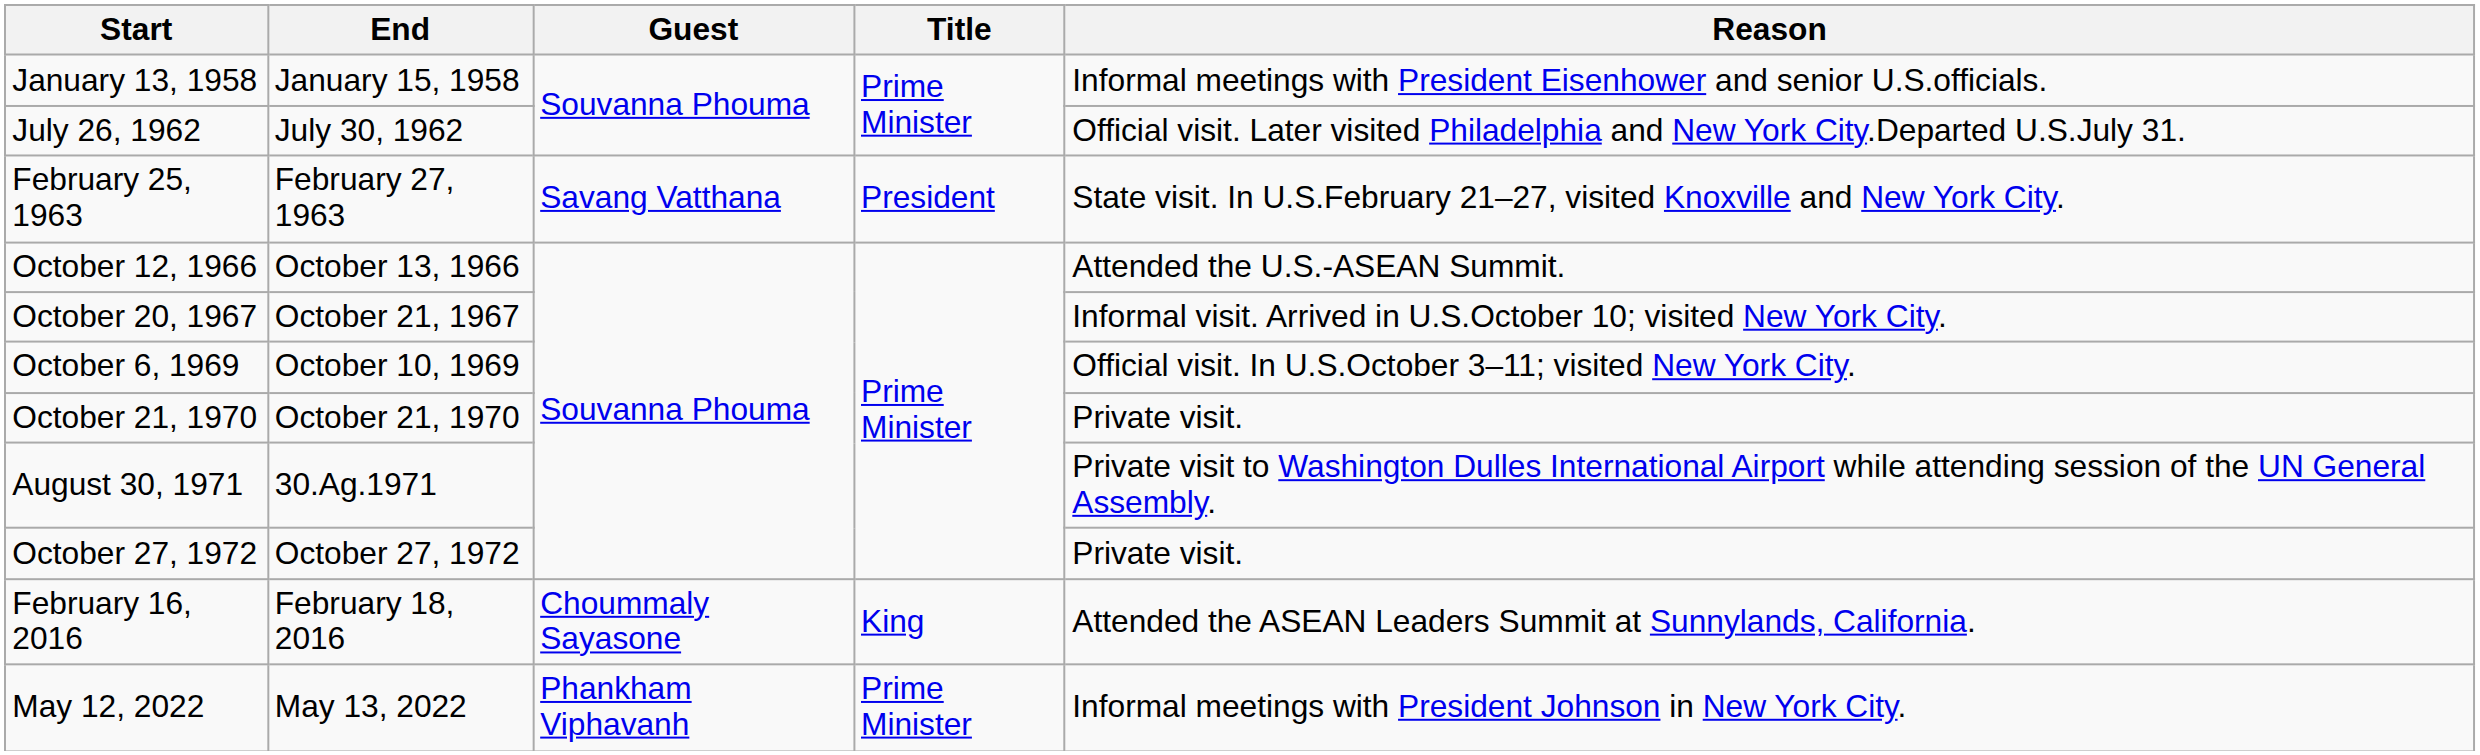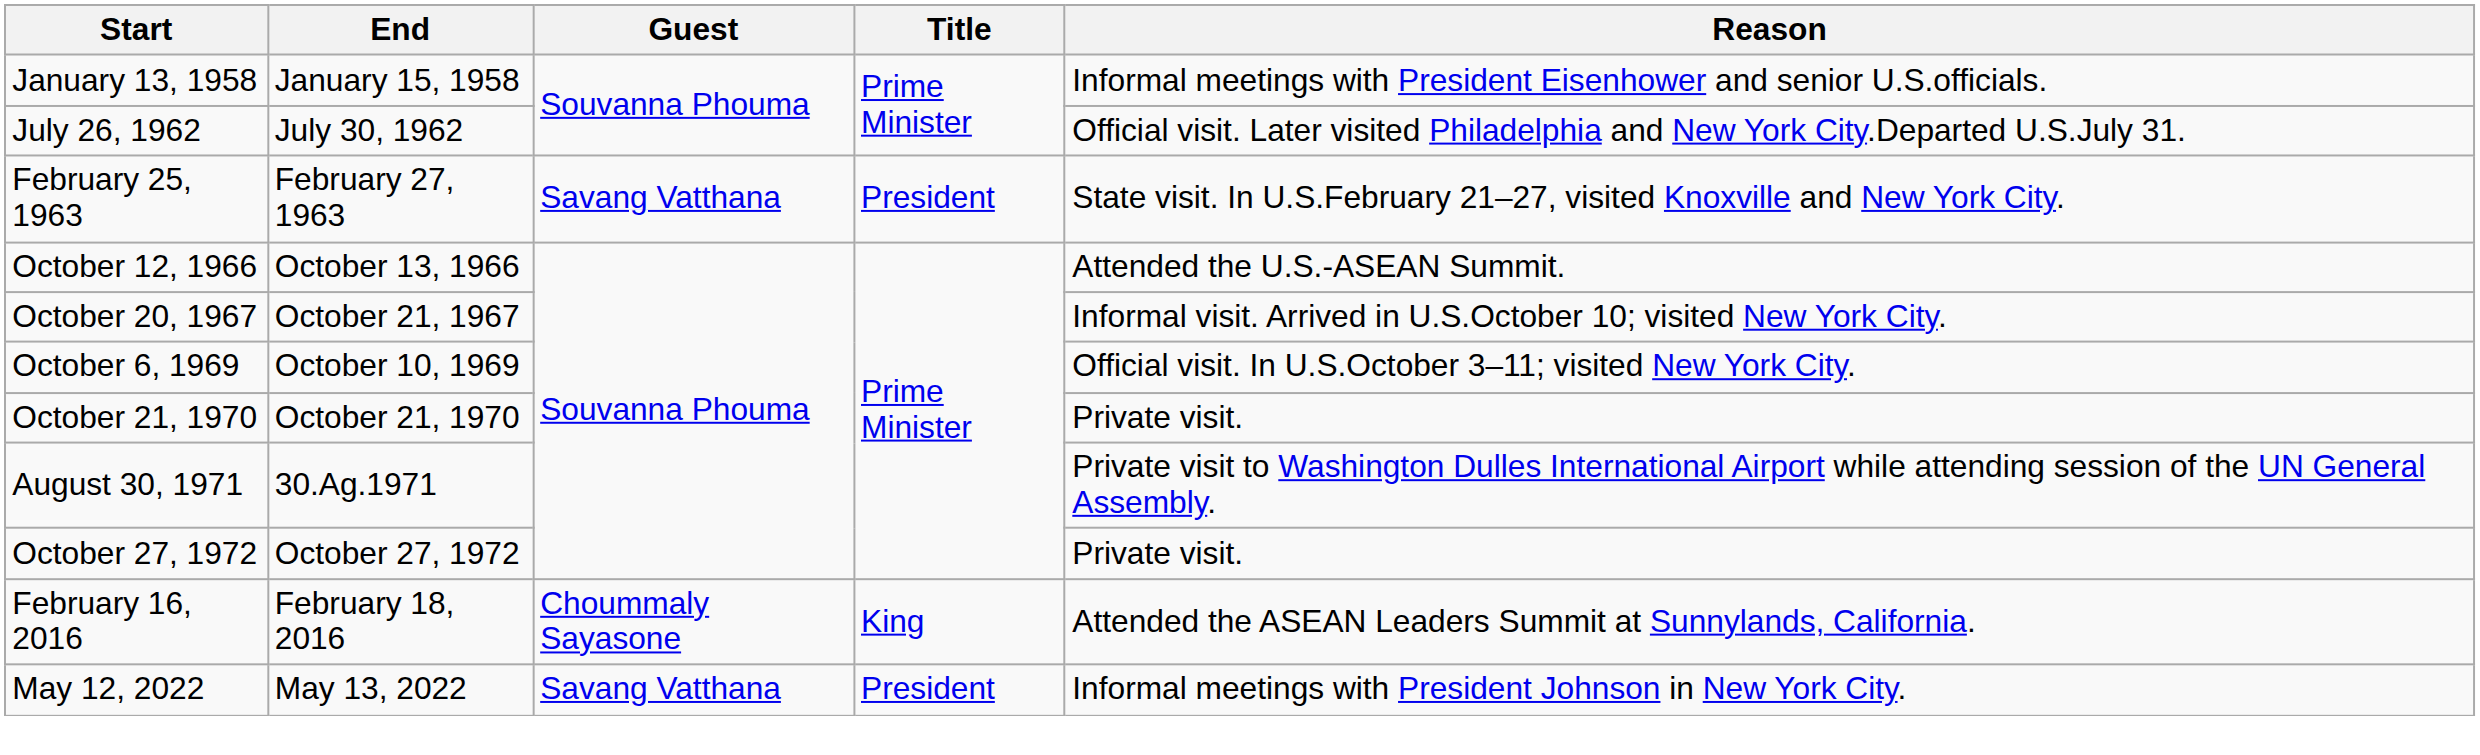(616, 707) Phankham Viphavanh -> (661, 689) Savang Vatthana
(916, 707) Prime Minister -> (928, 689) President
